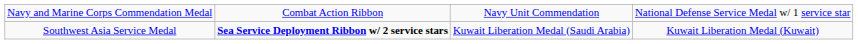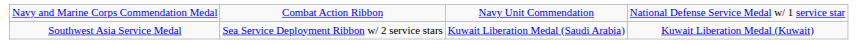(333, 30) bold -> (333, 30) normal
